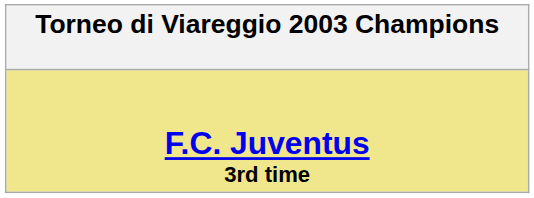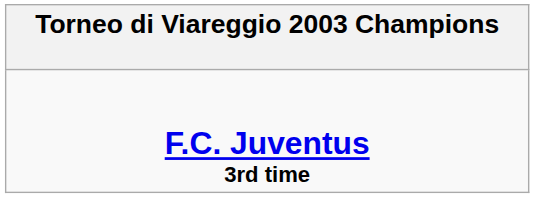(267, 155) khaki background -> (267, 155) no background
